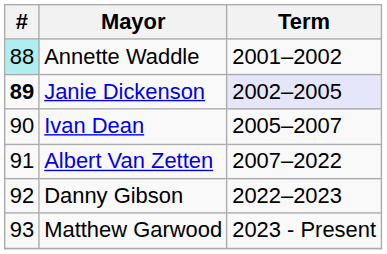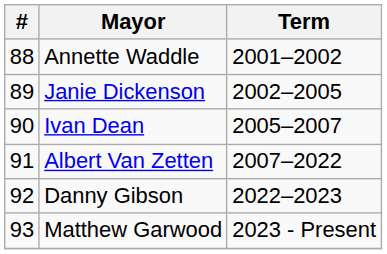(22, 56) paleturquoise background -> (22, 56) no background
(22, 91) bold -> (22, 91) normal
(287, 91) lavender background -> (287, 91) no background
